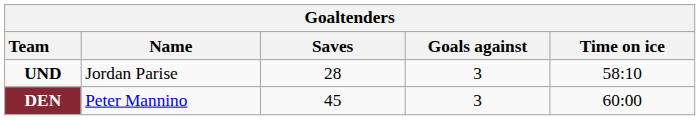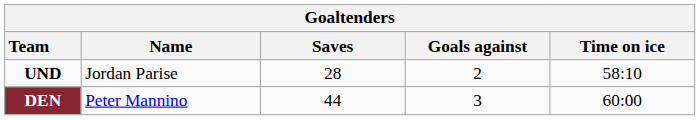(477, 73) 3 -> (477, 73) 2
(333, 100) 45 -> (333, 100) 44
